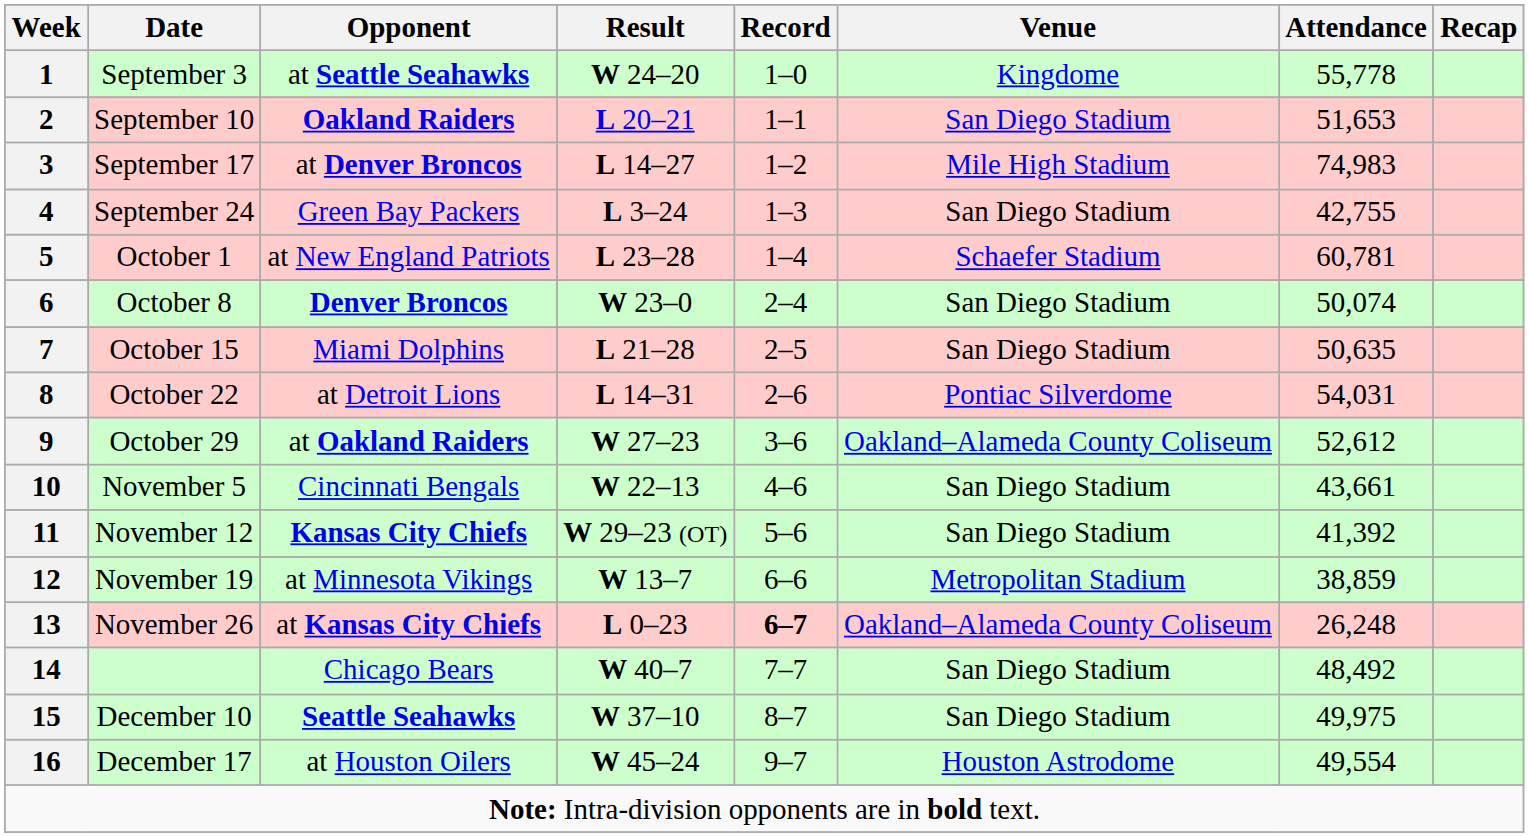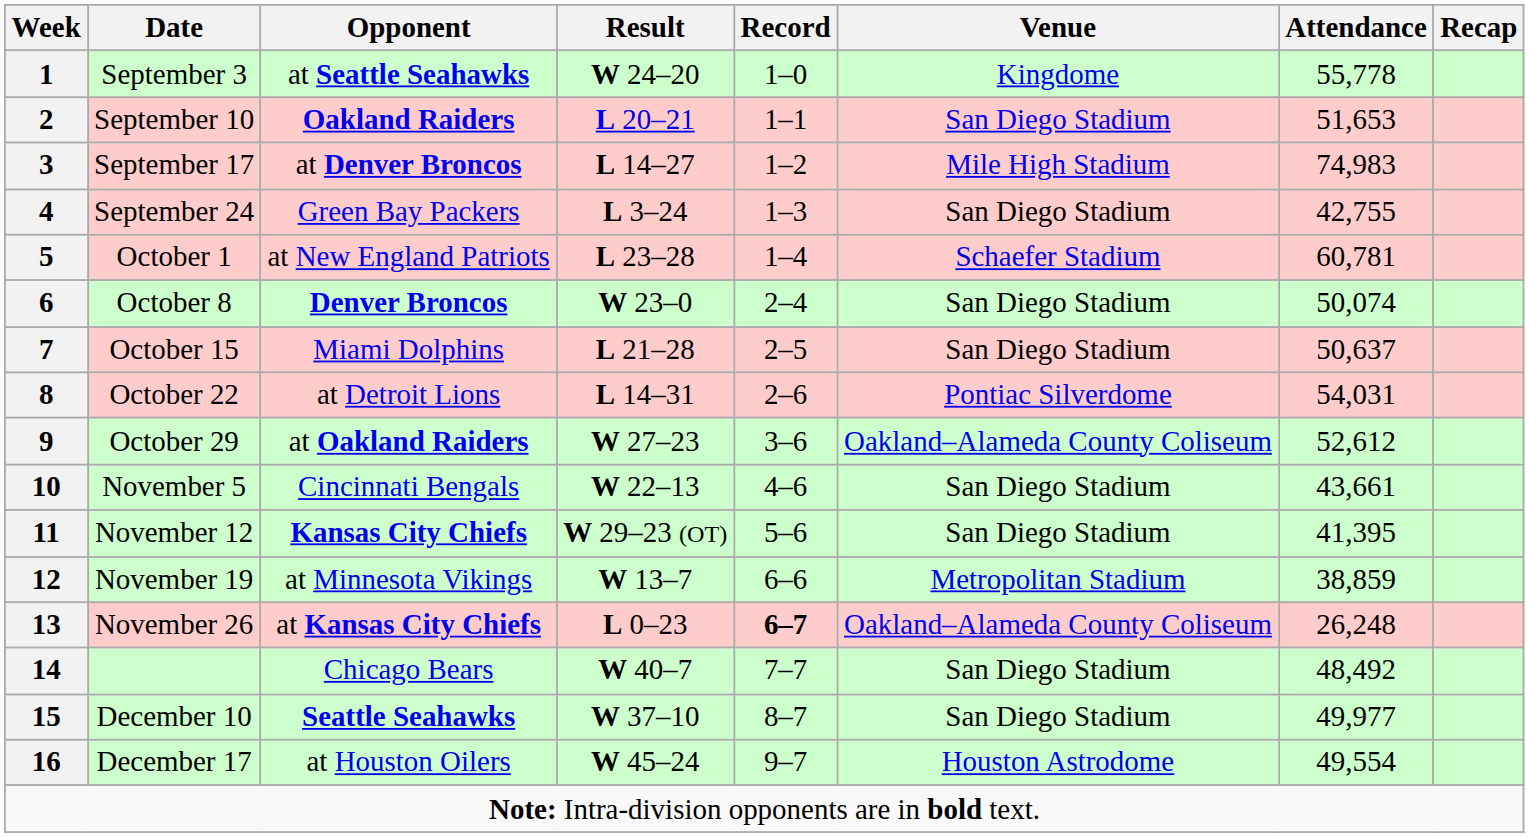(1356, 348) 50,635 -> (1356, 348) 50,637
(1356, 532) 41,392 -> (1356, 532) 41,395
(1356, 716) 49,975 -> (1356, 716) 49,977
